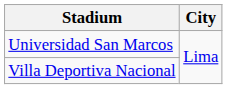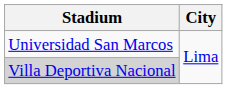(92, 70) no background -> (92, 70) lightgrey background
